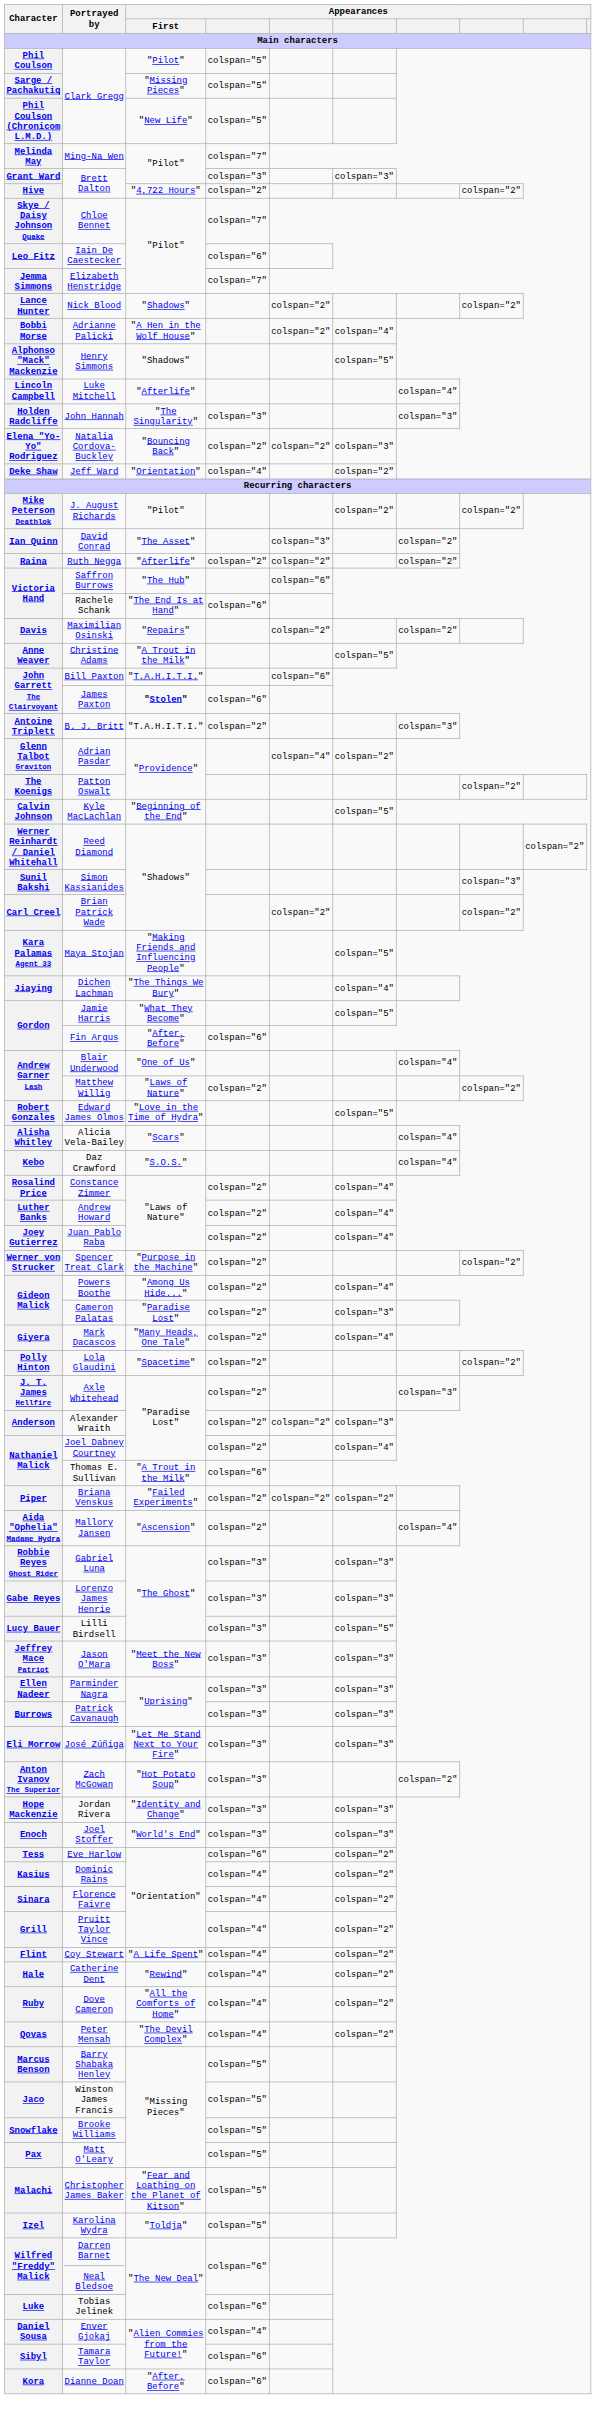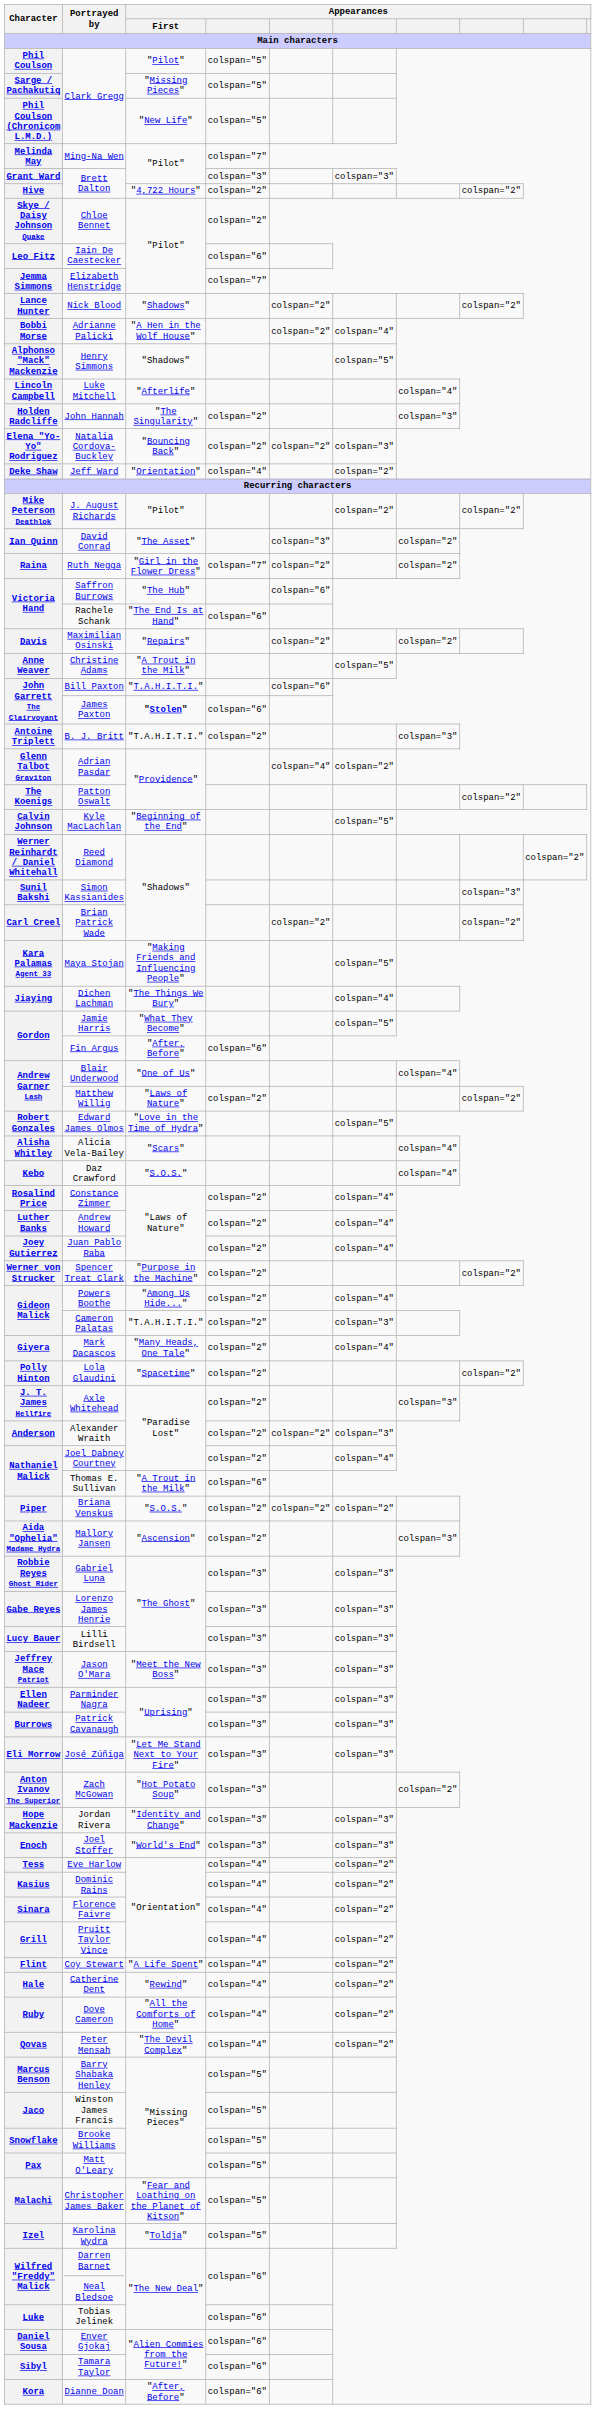(237, 221) colspan="7" -> (237, 221) colspan="2"
(237, 416) colspan="3" -> (237, 416) colspan="2"
(166, 561) "Afterlife" -> (166, 566) "Girl in the Flower Dress"
(237, 561) colspan="2" -> (237, 566) colspan="7"
(166, 1313) "Paradise Lost" -> (166, 1323) "T.A.H.I.T.I."
(166, 1498) "Failed Experiments" -> (166, 1508) "S.O.S."
(428, 1528) colspan="4" -> (428, 1538) colspan="3"
(364, 1629) colspan="5" -> (364, 1639) colspan="3"
(237, 1854) colspan="6" -> (237, 1865) colspan="4"
(237, 2332) colspan="4" -> (237, 2342) colspan="6"
